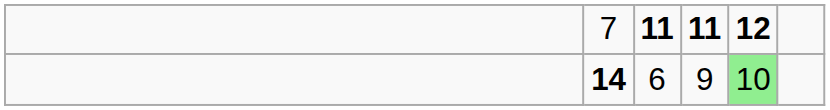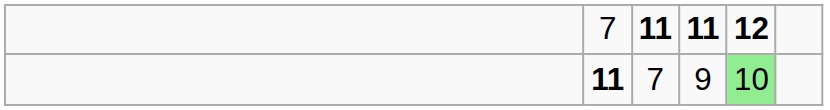(609, 79) 14 -> (608, 79) 11
(657, 79) 6 -> (655, 79) 7
